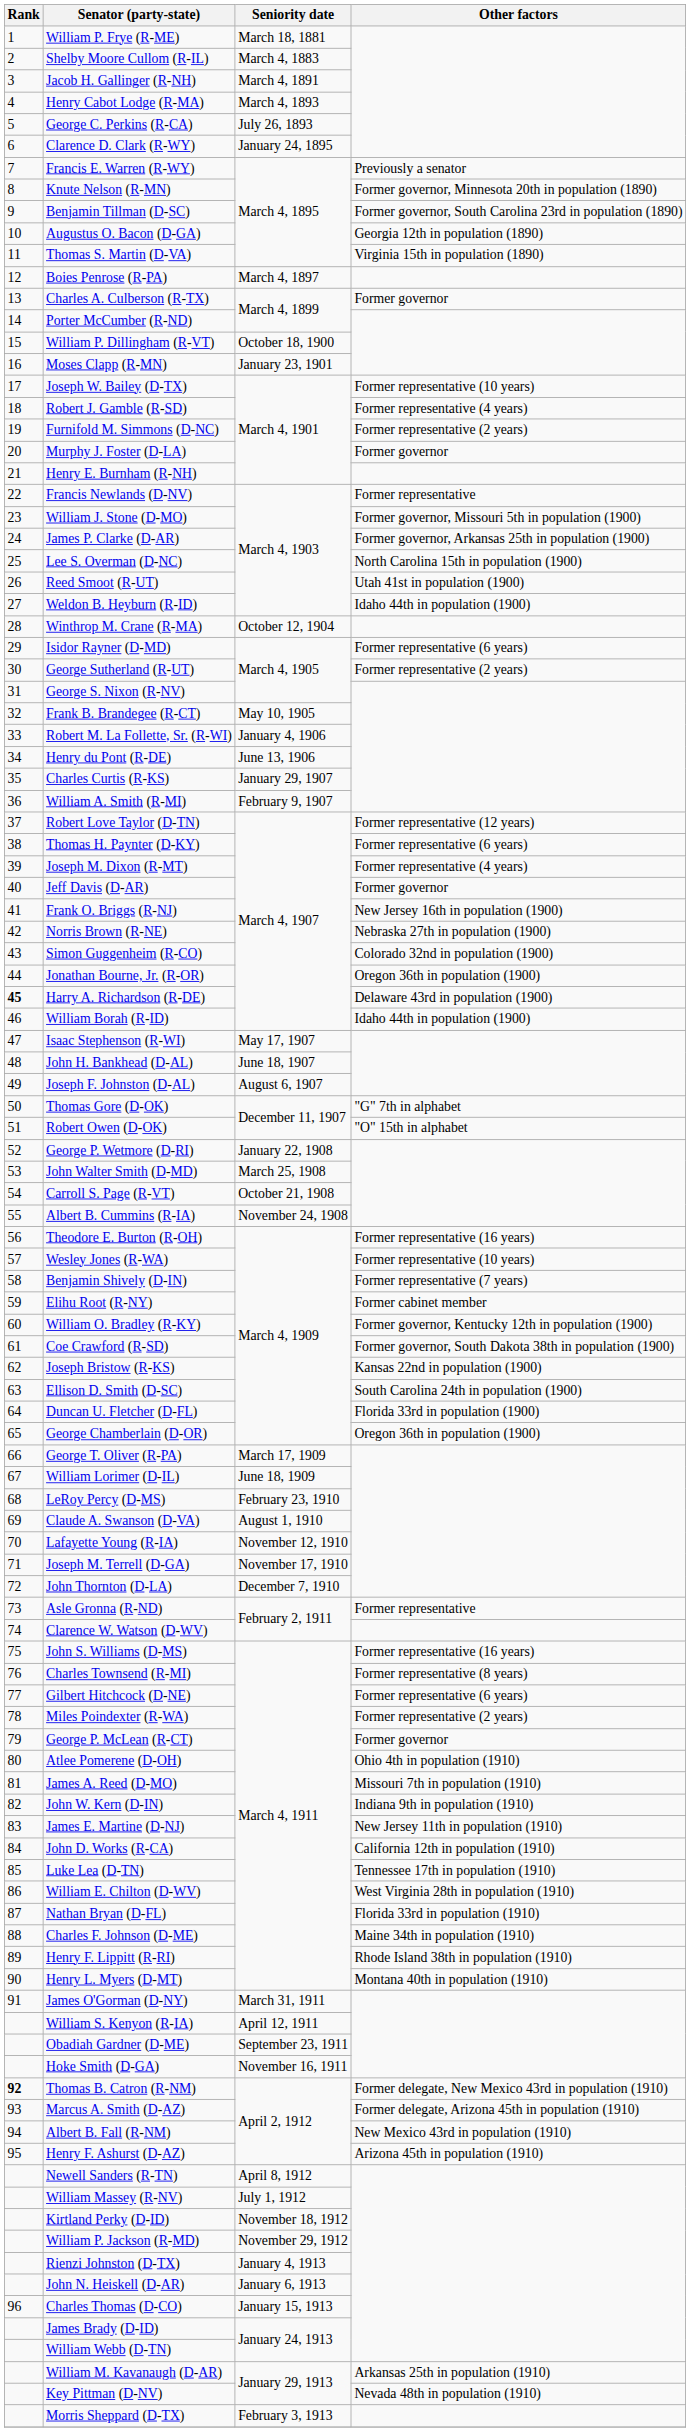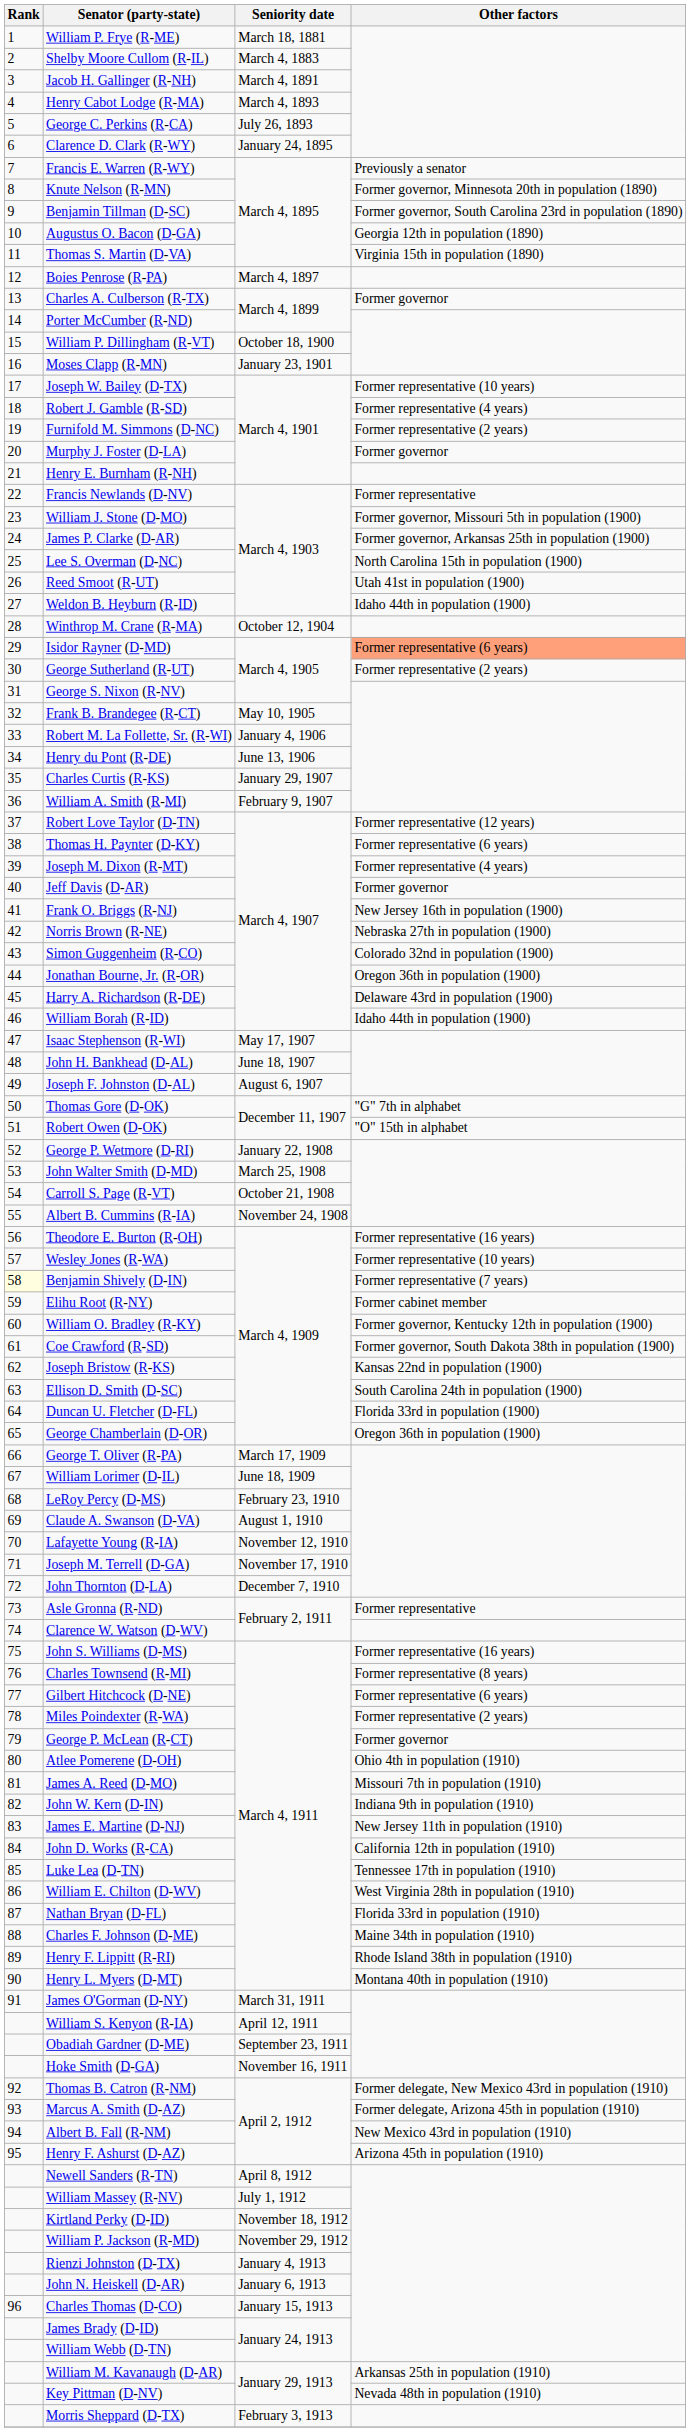(441, 648) no background -> (441, 648) lightsalmon background
(14, 997) bold -> (14, 997) normal
(14, 1281) no background -> (14, 1281) lightyellow background
(14, 2088) bold -> (14, 2088) normal
